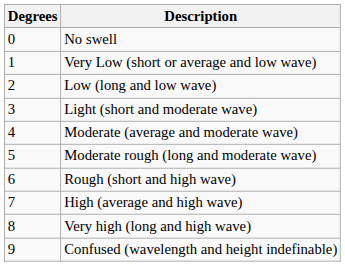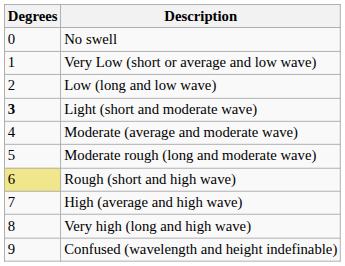(12, 109) normal -> (12, 109) bold
(12, 179) no background -> (12, 179) khaki background
